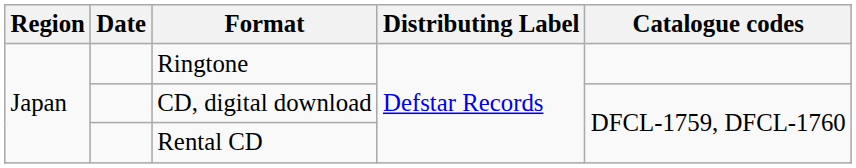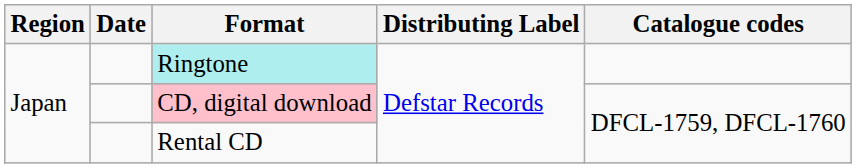(203, 63) no background -> (203, 63) paleturquoise background
(264, 102) no background -> (264, 102) pink background
